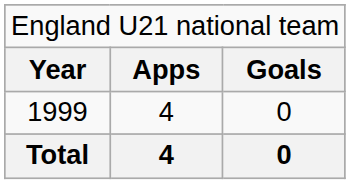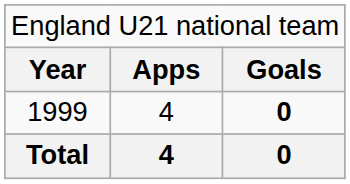(284, 112) normal -> (284, 112) bold
